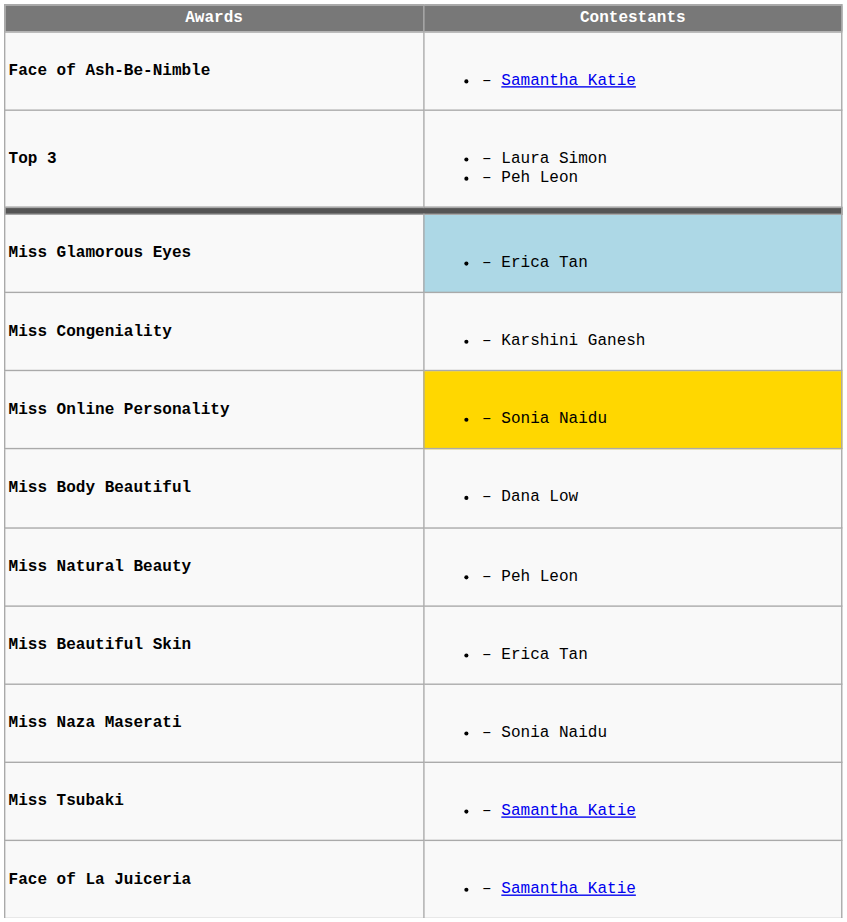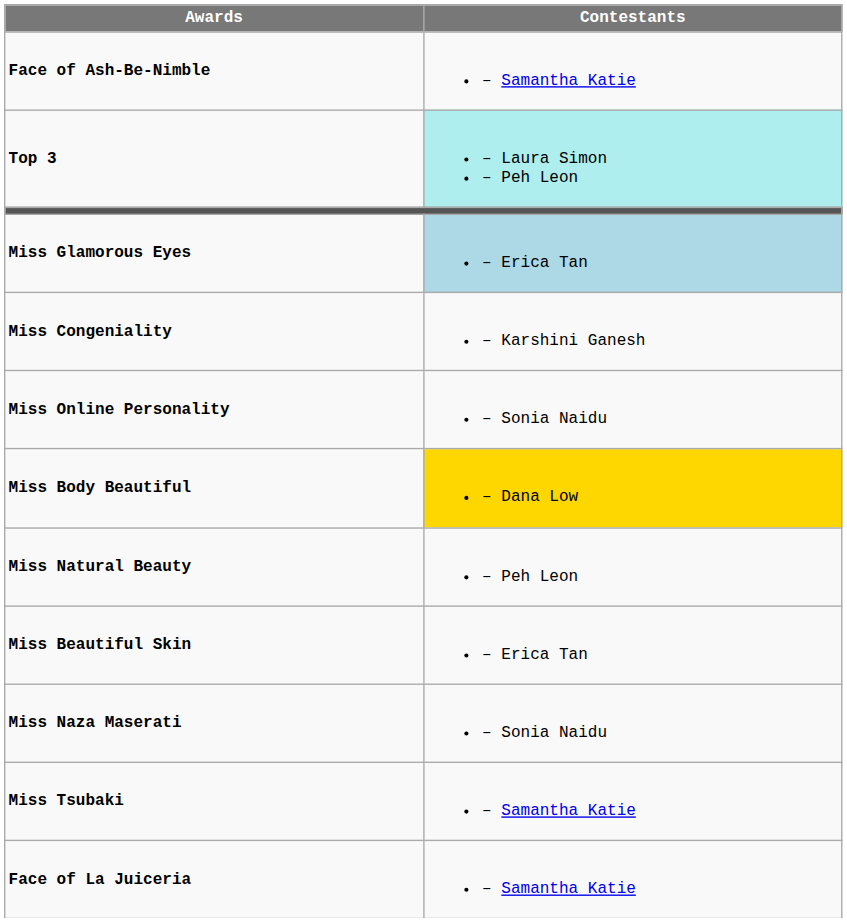(633, 168) no background -> (633, 168) paleturquoise background
(633, 419) gold background -> (633, 419) no background
(633, 498) no background -> (633, 498) gold background
